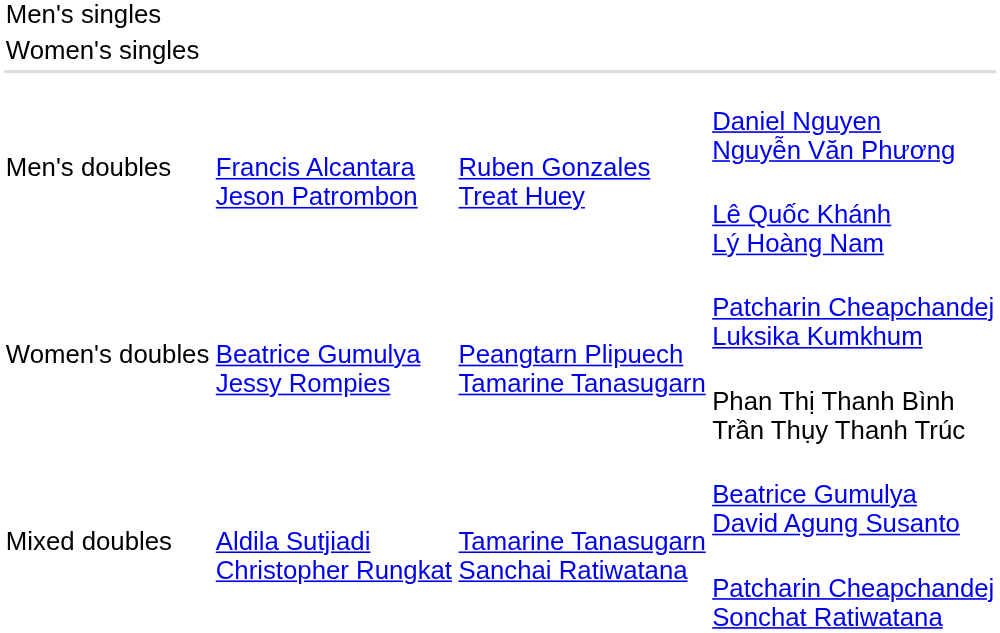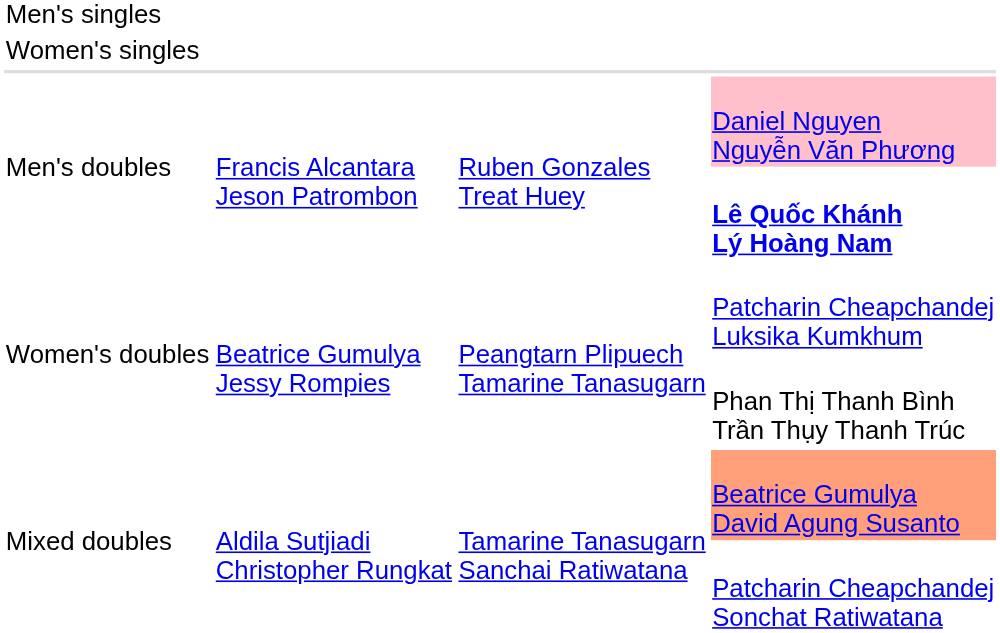(834, 135) no background -> (834, 135) pink background
(802, 229) normal -> (807, 229) bold
(836, 509) no background -> (836, 509) lightsalmon background
